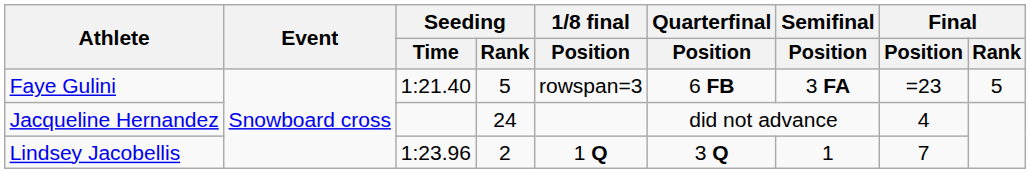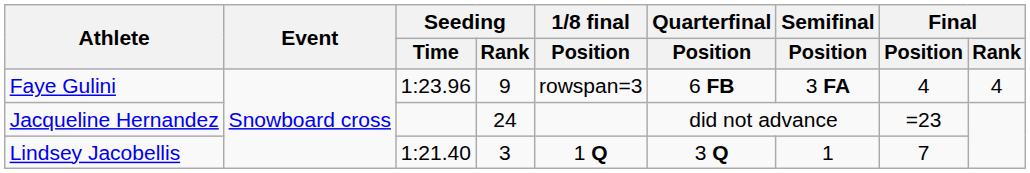(436, 86) 1:21.40 -> (436, 86) 1:23.96
(505, 86) 5 -> (505, 86) 9
(924, 86) =23 -> (924, 86) 4
(997, 86) 5 -> (997, 86) 4
(924, 120) 4 -> (924, 120) =23
(436, 153) 1:23.96 -> (436, 153) 1:21.40
(505, 153) 2 -> (505, 153) 3
